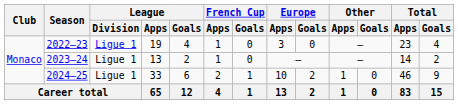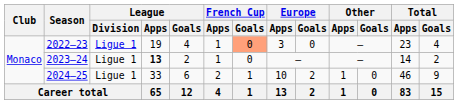(250, 44) no background -> (250, 44) lightsalmon background
(156, 60) normal -> (156, 60) bold
